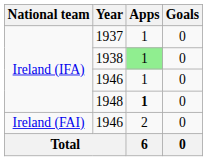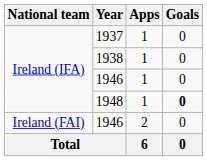(144, 58) lightgreen background -> (144, 58) no background
(144, 101) bold -> (144, 101) normal
(182, 101) normal -> (182, 101) bold
